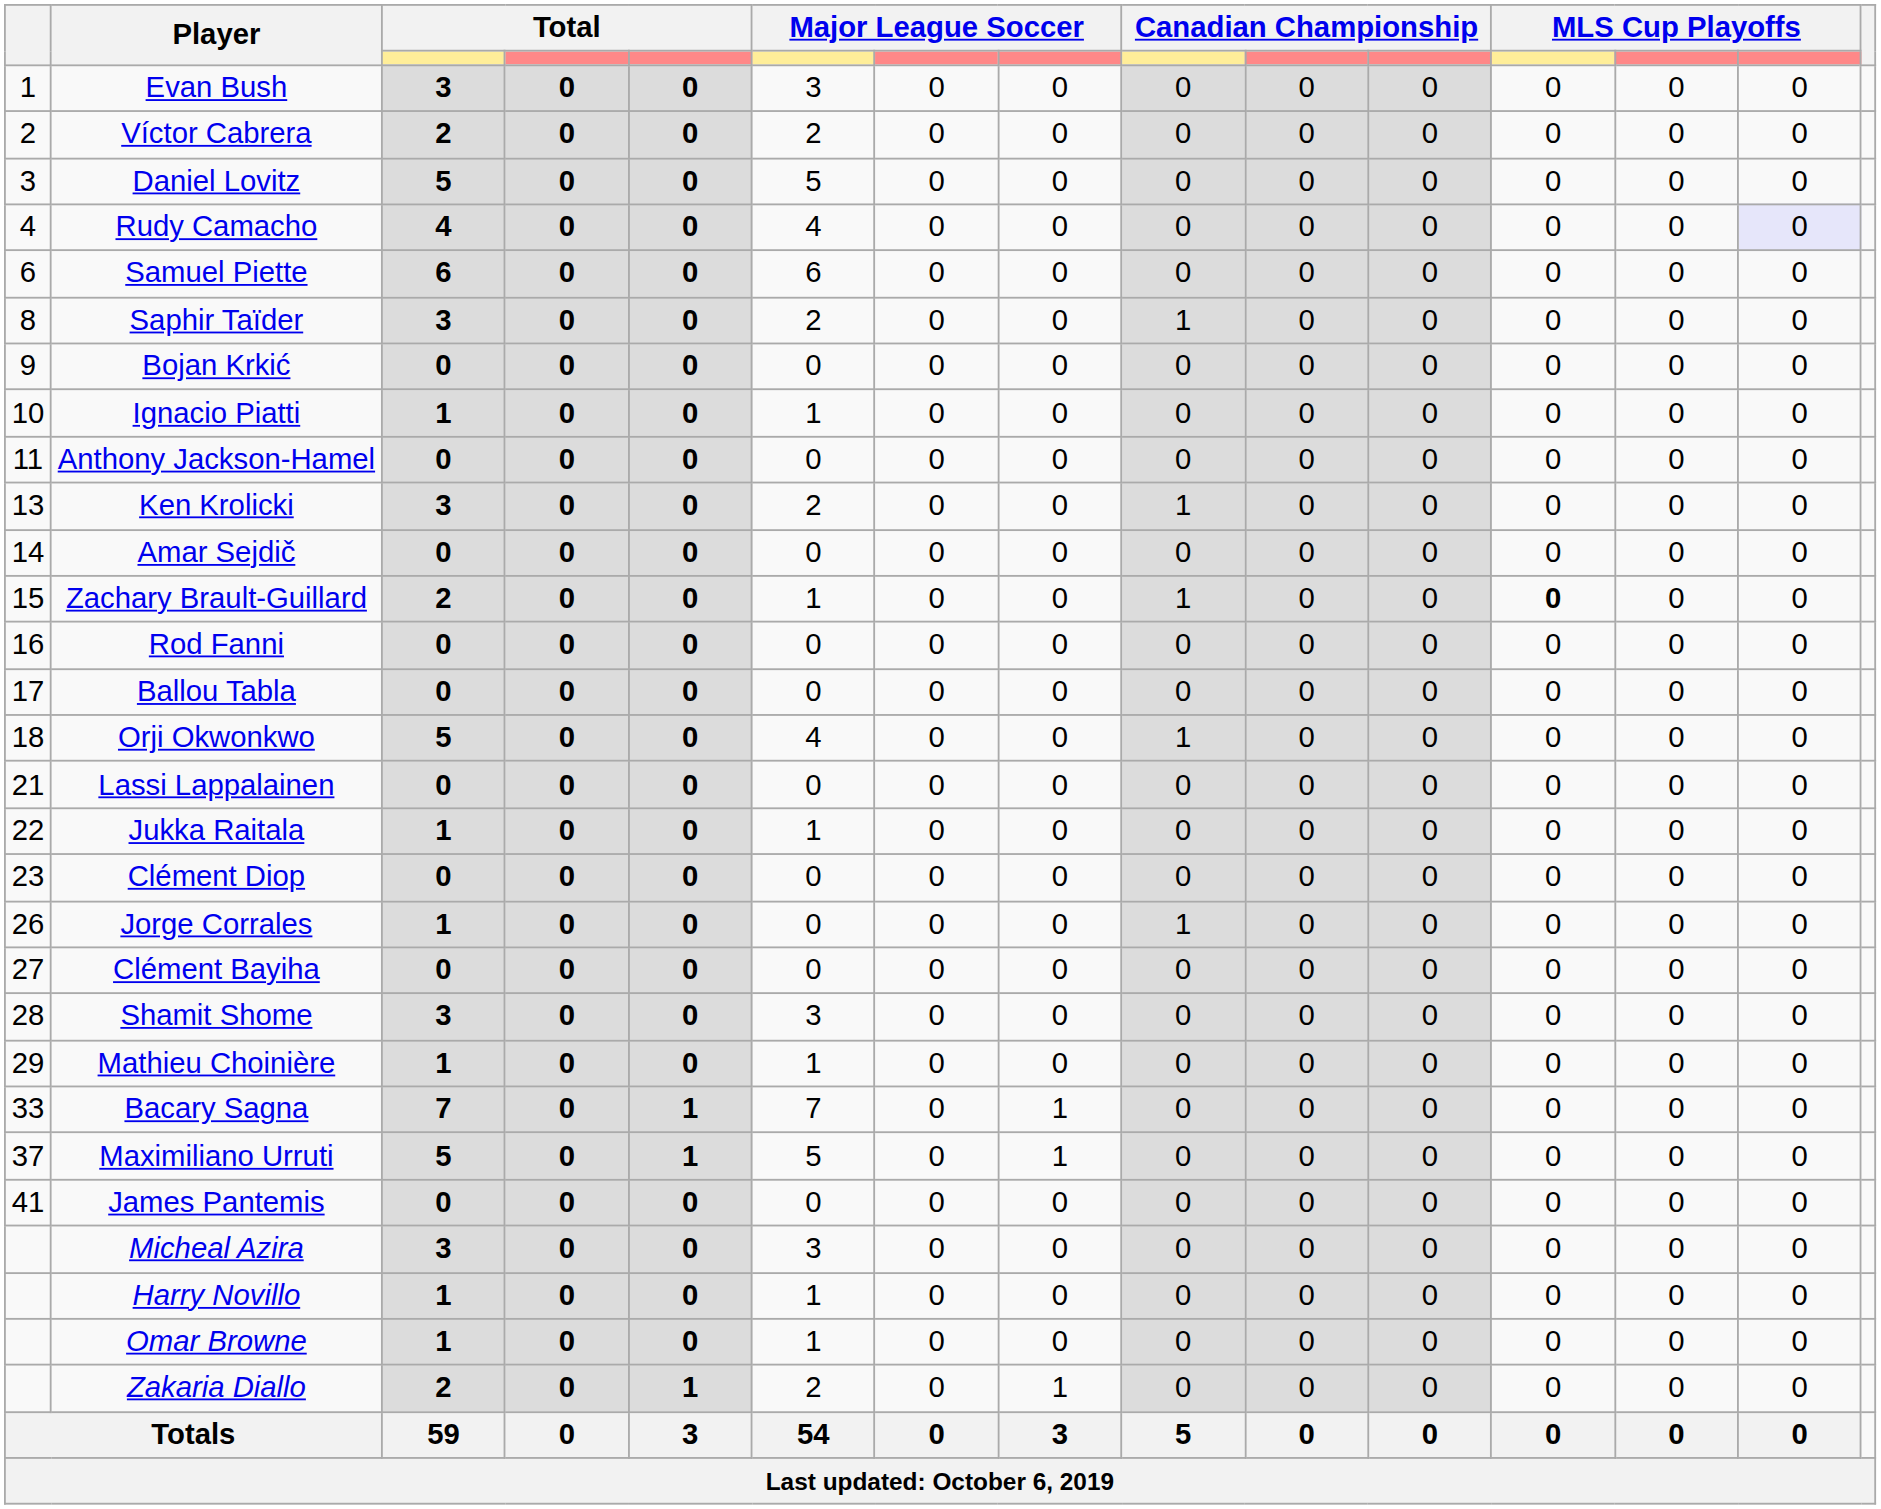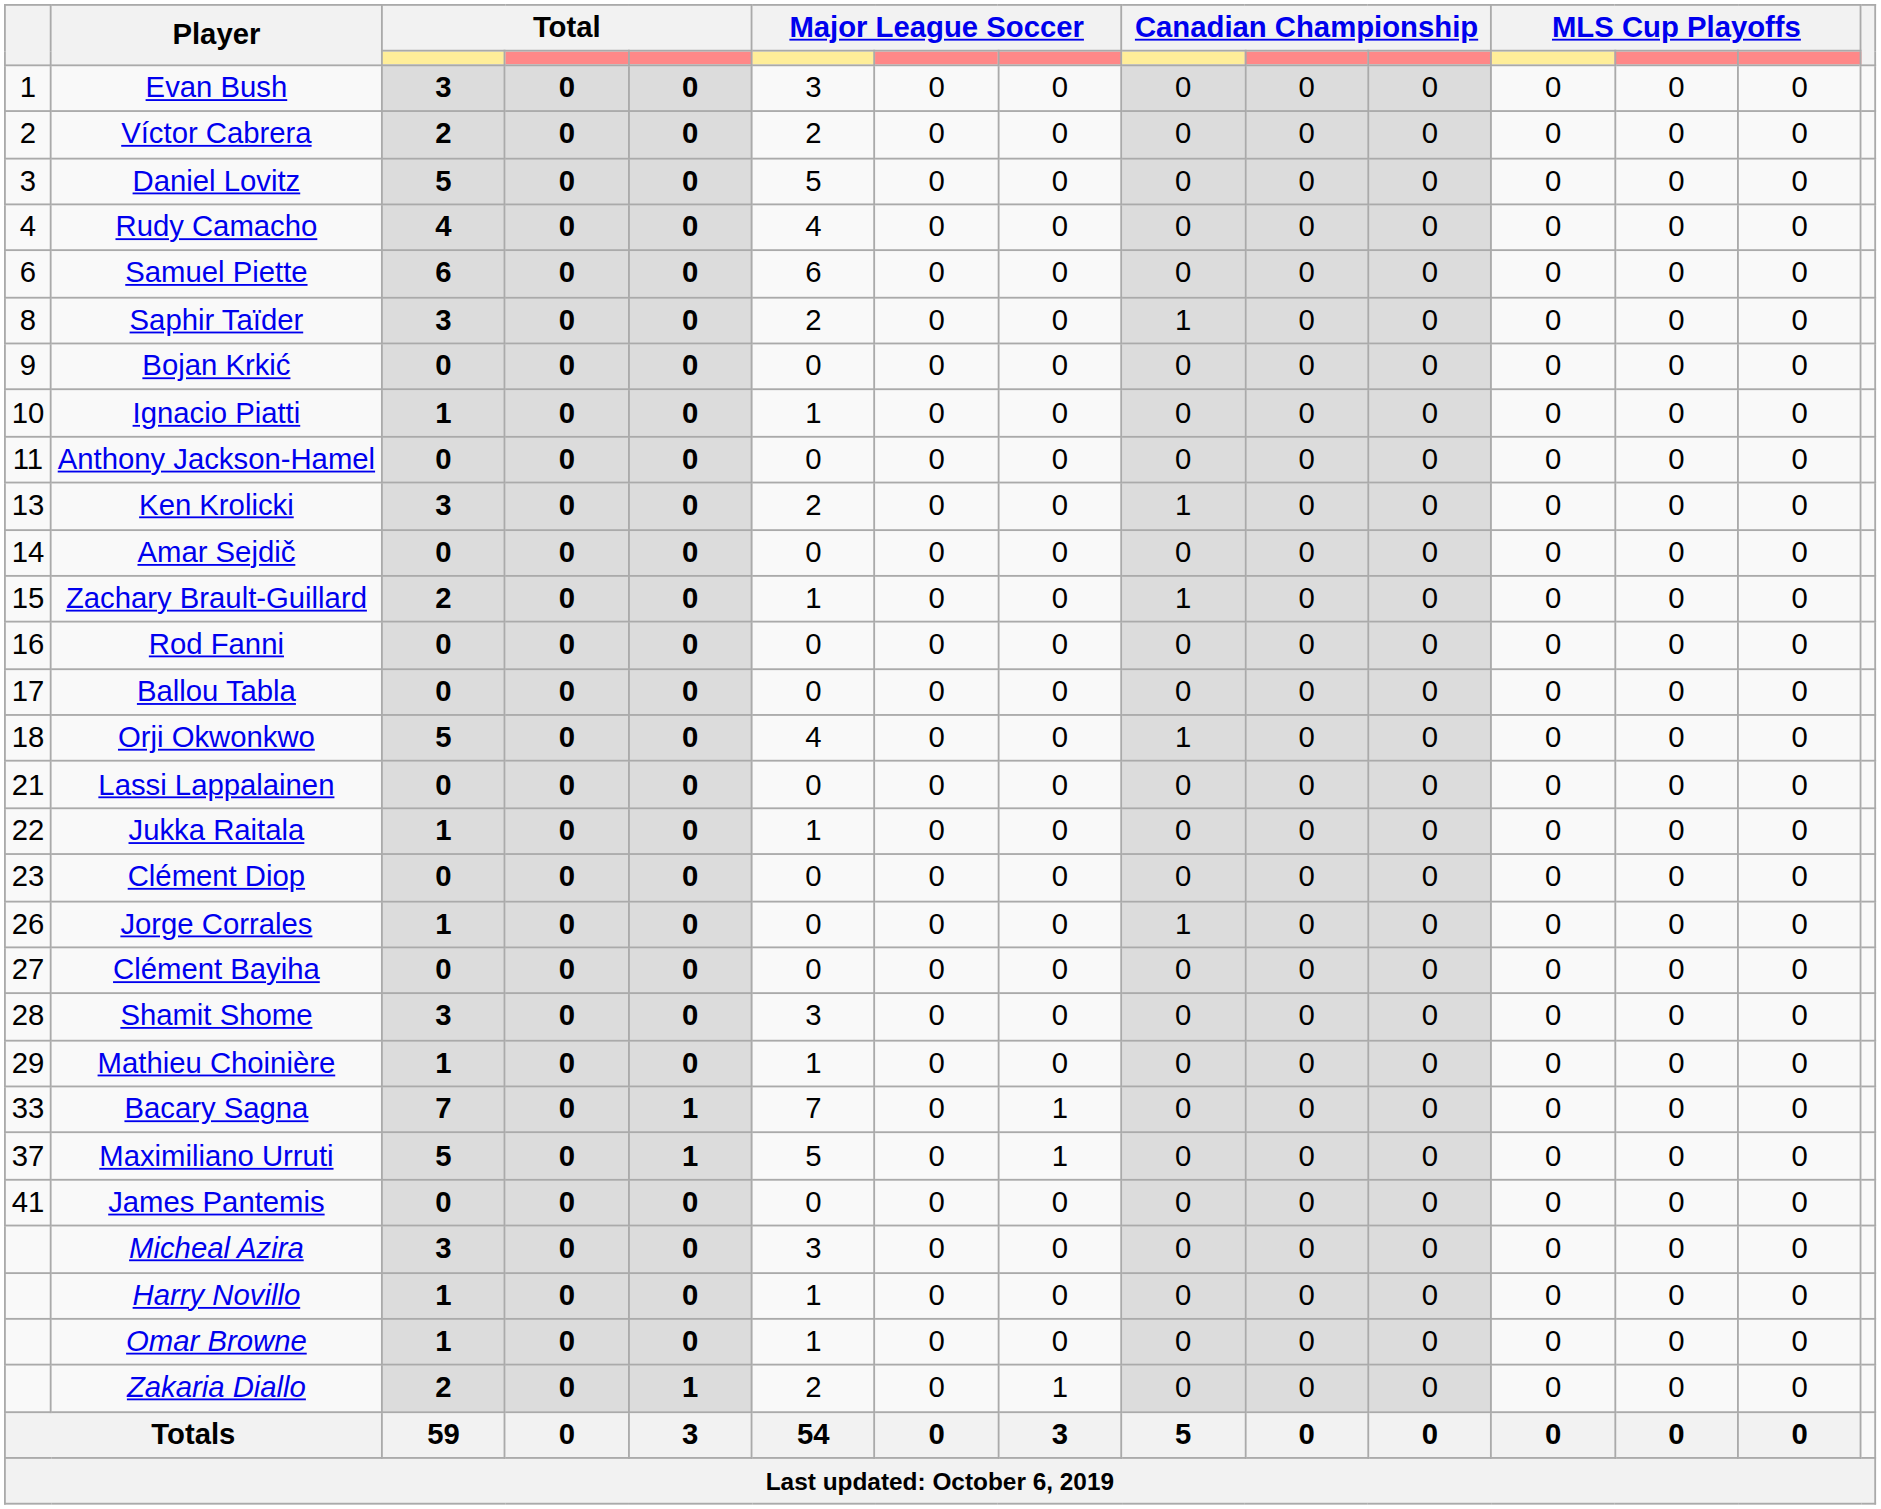(1800, 226) lavender background -> (1800, 226) no background
(1553, 598) bold -> (1553, 598) normal
